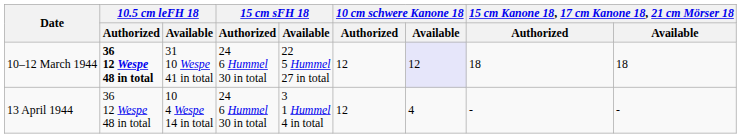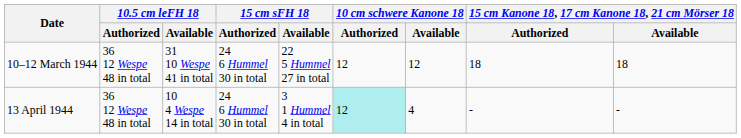(128, 64) bold -> (127, 64) normal
(414, 64) lavender background -> (414, 64) no background
(342, 110) no background -> (342, 110) paleturquoise background
